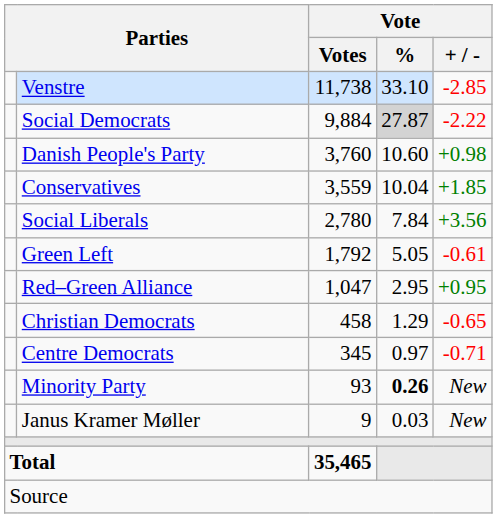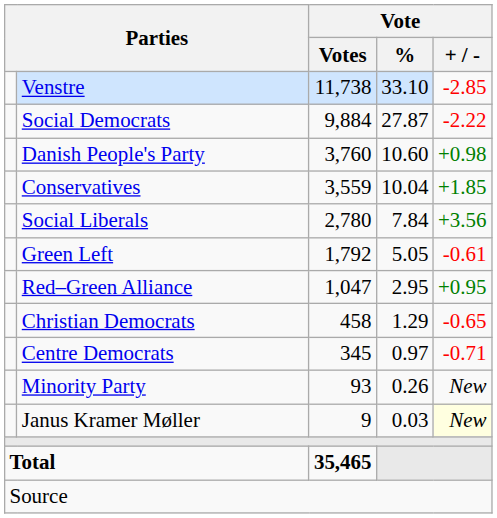(405, 120) lightgrey background -> (405, 120) no background
(410, 386) bold -> (410, 386) normal
(468, 420) no background -> (468, 420) lightyellow background
